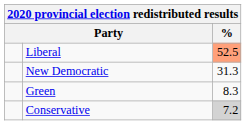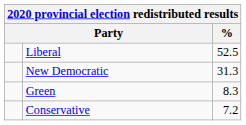(228, 52) lightsalmon background -> (228, 52) no background
(231, 110) lightgrey background -> (231, 110) no background
